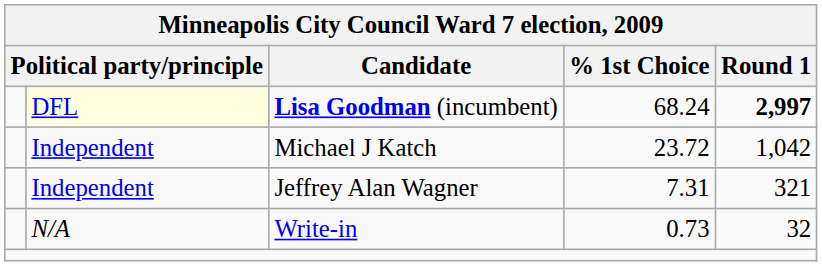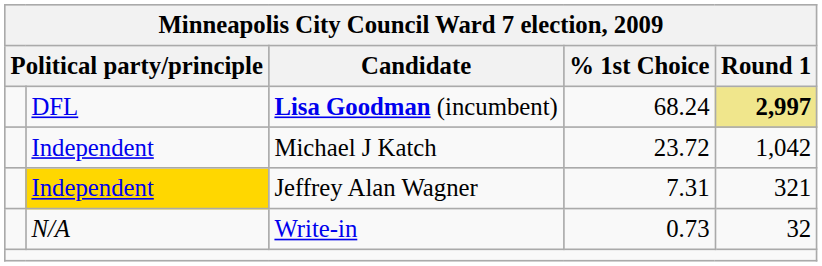(55, 106) lightyellow background -> (55, 106) no background
(783, 106) no background -> (783, 106) khaki background
(93, 188) no background -> (93, 188) gold background
